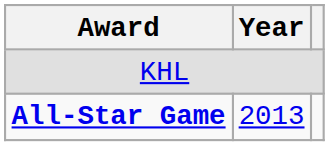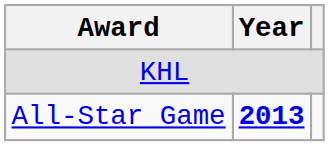(119, 117) bold -> (119, 117) normal
(272, 117) normal -> (272, 117) bold
